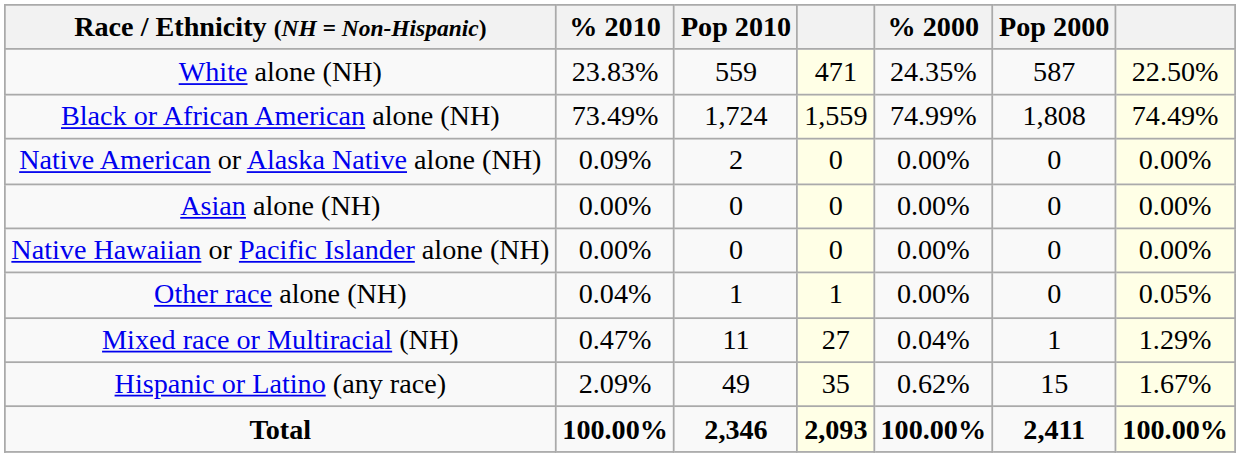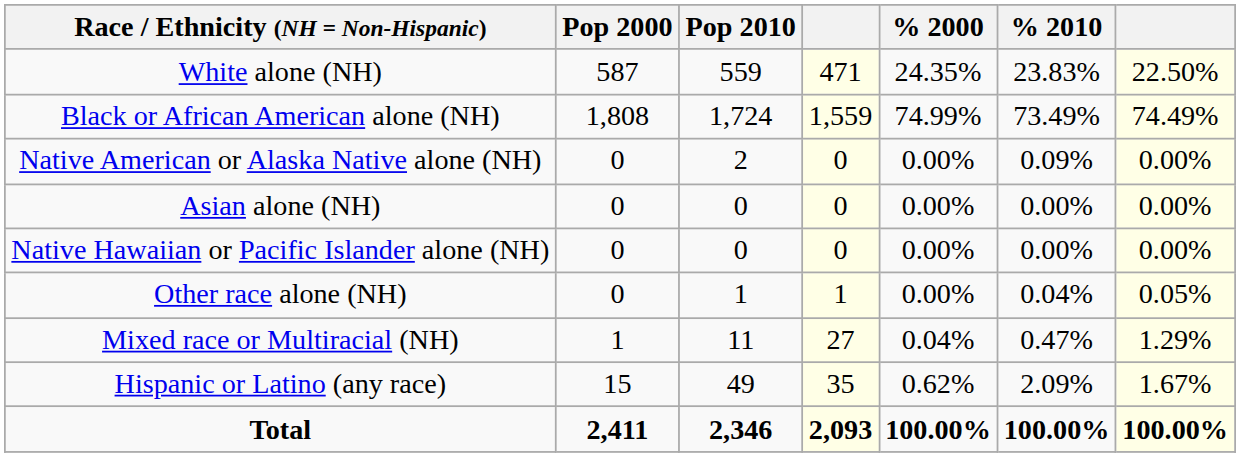columns swapped: (1054, 26) <-> (615, 26)
